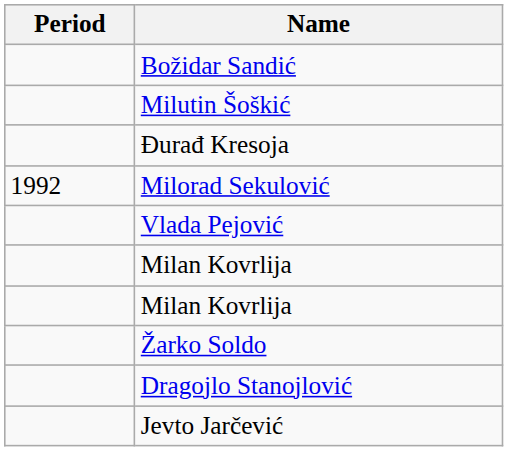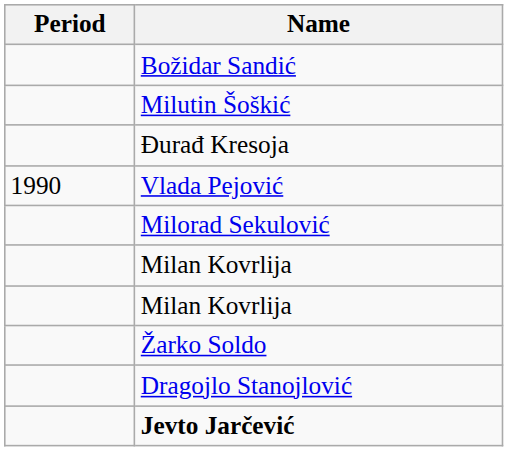(36, 184) 1992 -> (36, 184) 1990
(235, 184) Milorad Sekulović -> (212, 184) Vlada Pejović
(212, 225) Vlada Pejović -> (235, 225) Milorad Sekulović
(212, 425) normal -> (218, 425) bold
